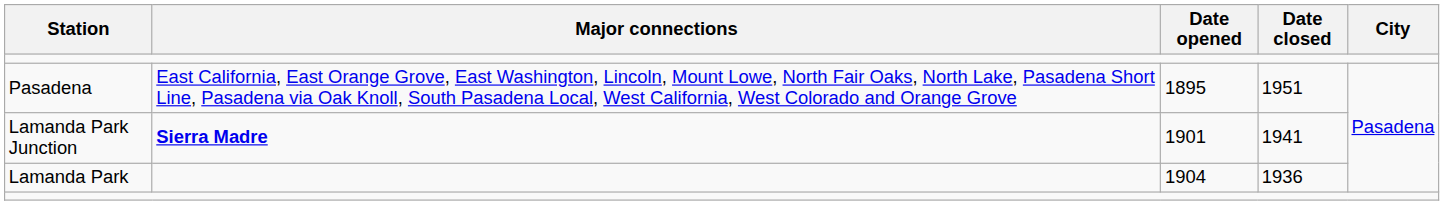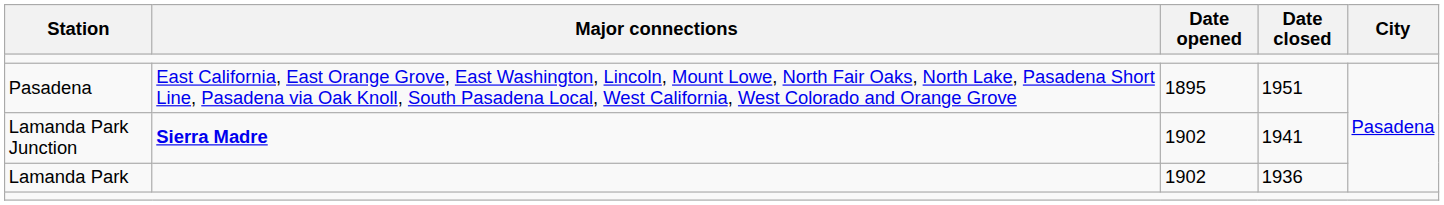(1186, 137) 1901 -> (1186, 137) 1902
(1186, 177) 1904 -> (1186, 177) 1902
